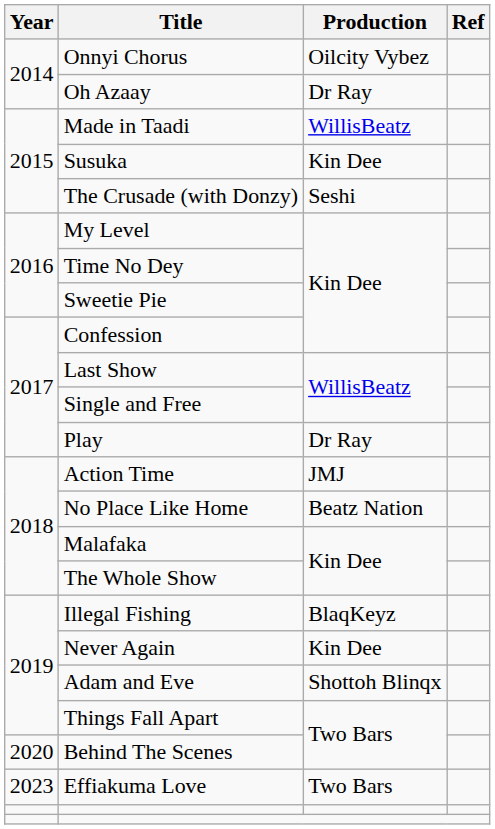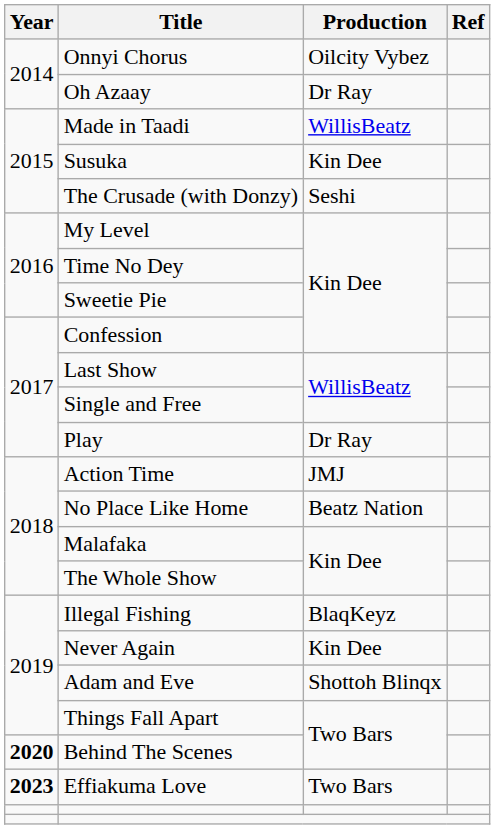(32, 751) normal -> (32, 751) bold
(32, 786) normal -> (32, 786) bold
